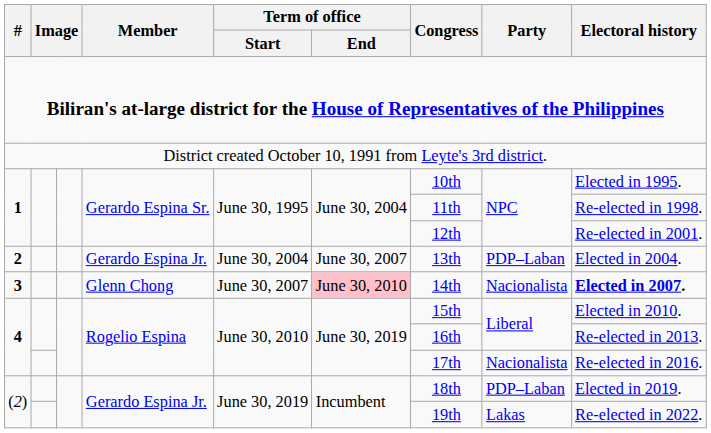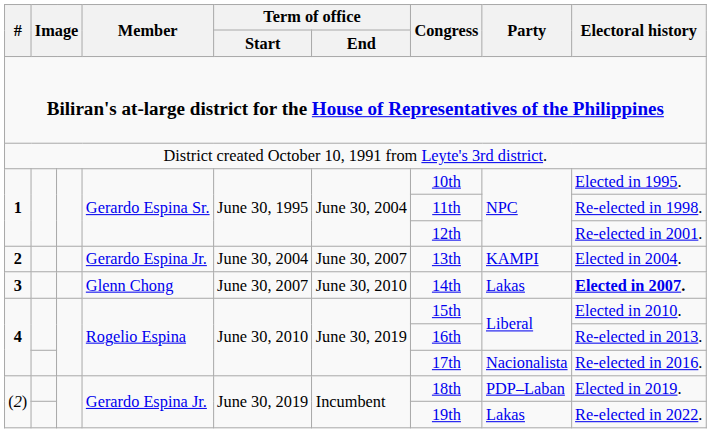(525, 259) PDP–Laban -> (512, 259) KAMPI
(361, 285) pink background -> (361, 285) no background
(527, 285) Nacionalista -> (505, 285) Lakas
